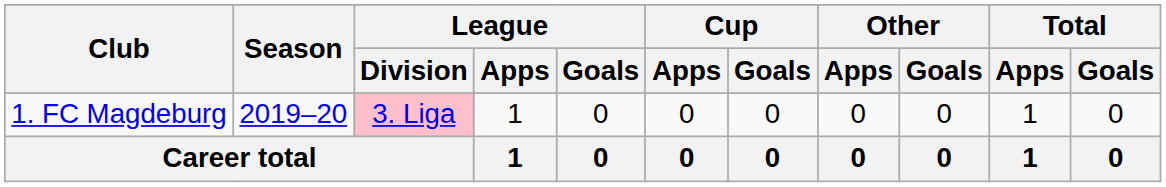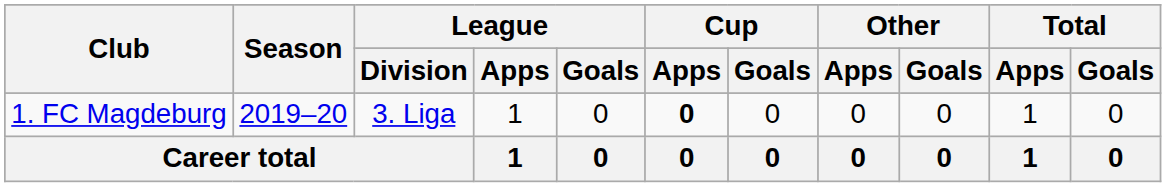(414, 114) pink background -> (414, 114) no background
(687, 114) normal -> (687, 114) bold
